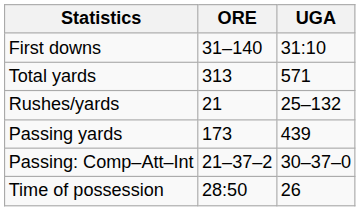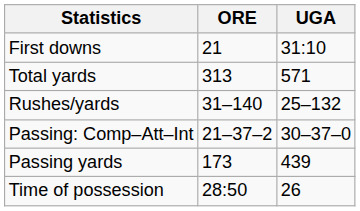(232, 47) 31–140 -> (212, 47) 21
(212, 104) 21 -> (232, 104) 31–140
rows swapped: (66, 133) <-> (101, 162)
